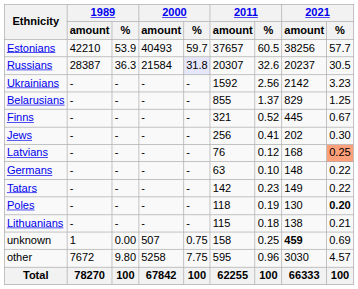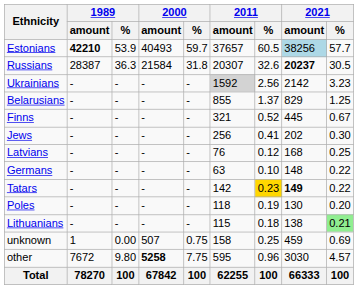(85, 48) normal -> (85, 48) bold
(300, 48) no background -> (300, 48) lightblue background
(197, 65) lavender background -> (197, 65) no background
(300, 65) normal -> (300, 65) bold
(225, 83) no background -> (225, 83) lightgrey background
(340, 153) lightsalmon background -> (340, 153) no background
(268, 188) no background -> (268, 188) gold background
(293, 188) normal -> (293, 188) bold
(340, 205) bold -> (340, 205) normal
(340, 223) no background -> (340, 223) lightgreen background
(293, 240) bold -> (293, 240) normal
(153, 258) normal -> (153, 258) bold
